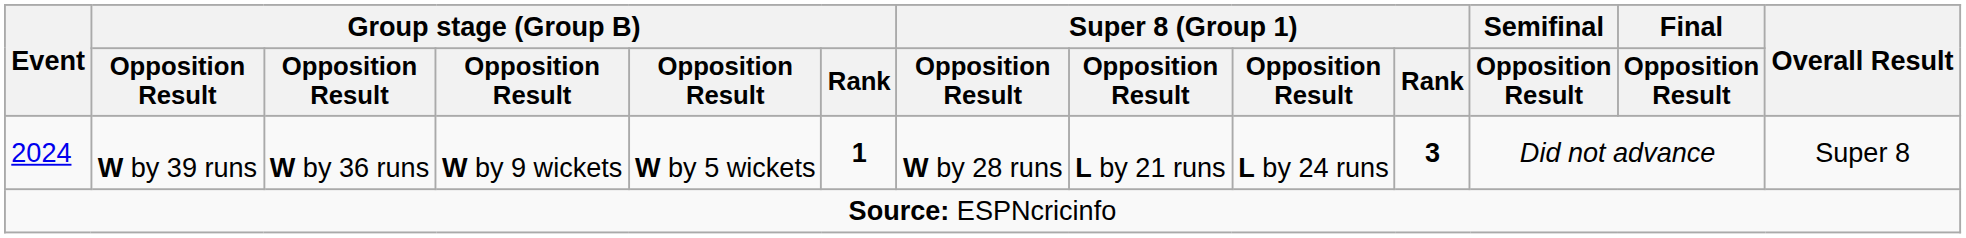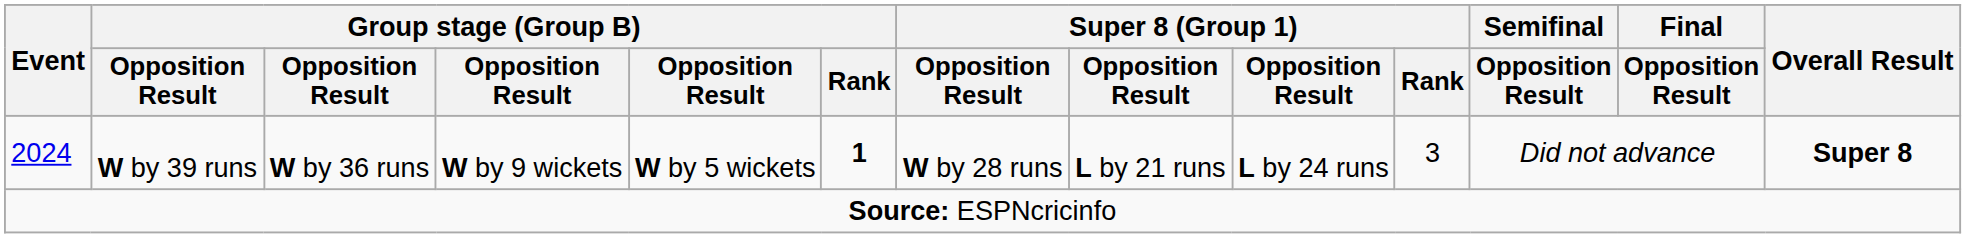(1432, 153) bold -> (1432, 153) normal
(1863, 153) normal -> (1863, 153) bold
